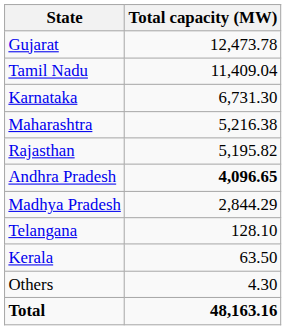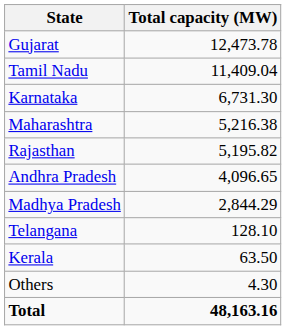(248, 177) bold -> (248, 177) normal
